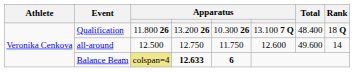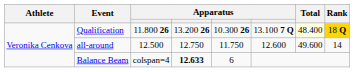(310, 30) no background -> (310, 30) lightyellow background
(337, 30) no background -> (337, 30) gold background
(151, 60) khaki background -> (151, 60) no background
(231, 60) bold -> (231, 60) normal
